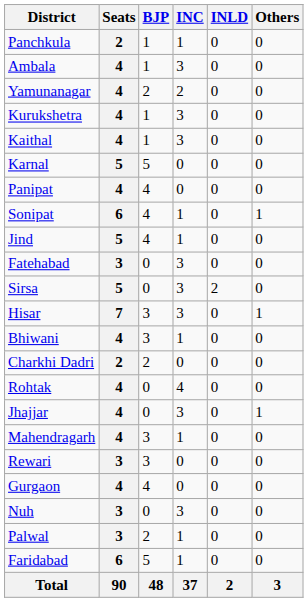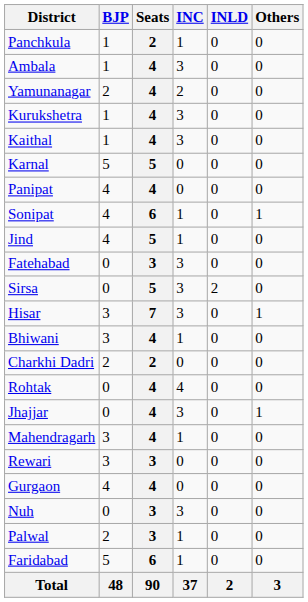columns swapped: (119, 17) <-> (156, 17)
